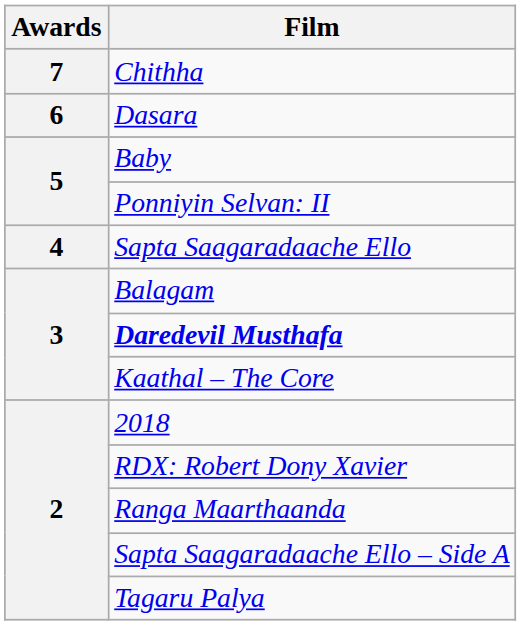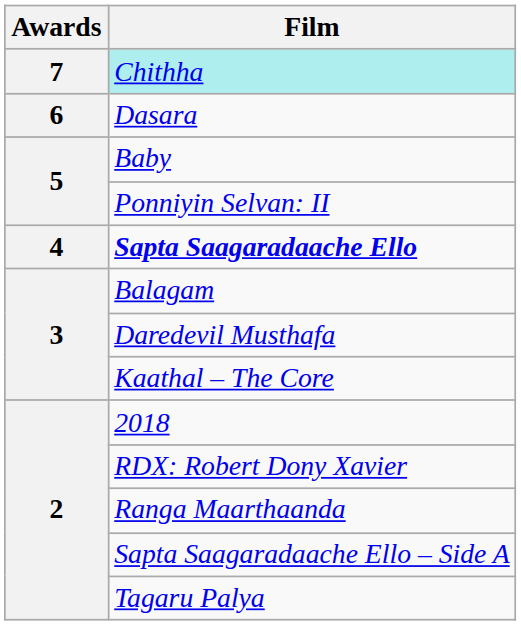(159, 71) no background -> (159, 71) paleturquoise background
(263, 246) normal -> (266, 246) bold
(228, 334) bold -> (225, 334) normal
